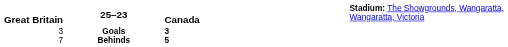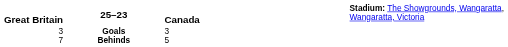(167, 36) bold -> (167, 36) normal
